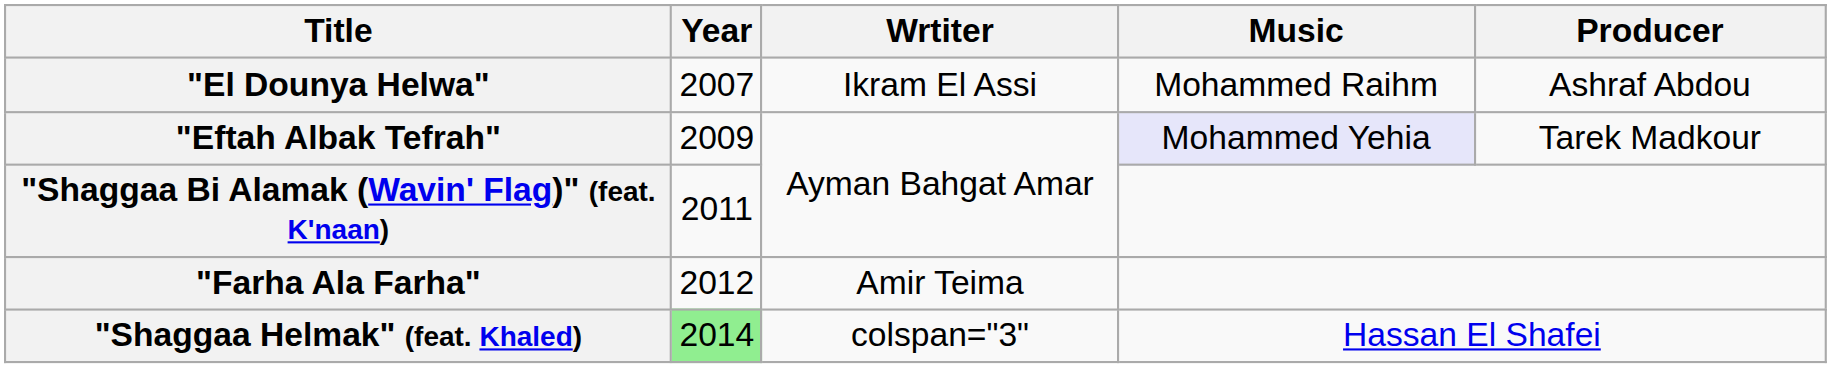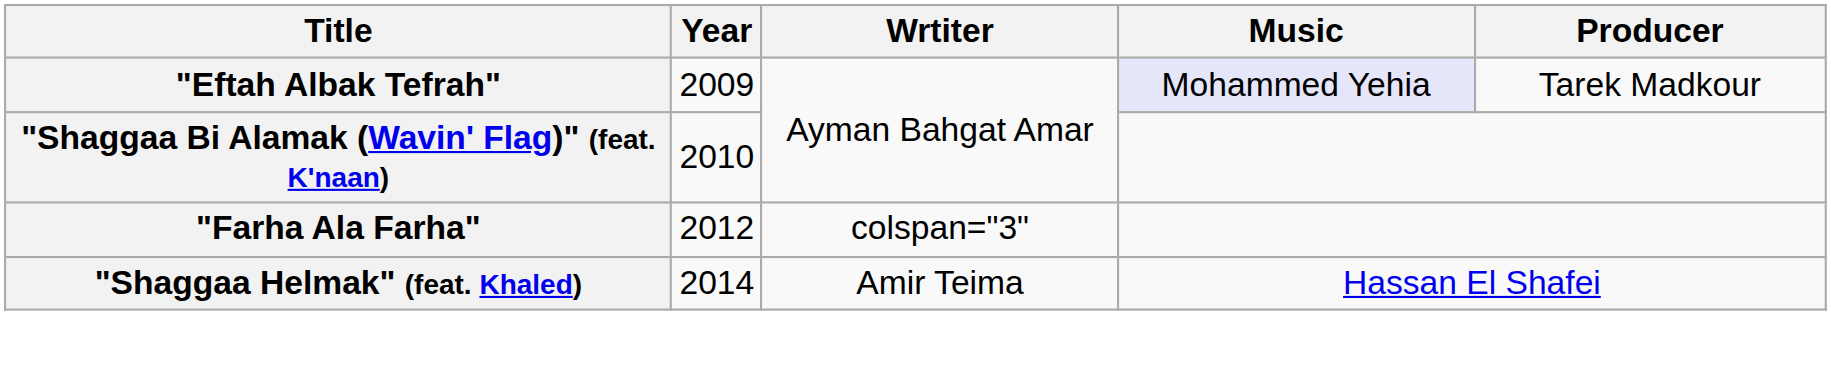- row: (338, 84)
(717, 209) 2011 -> (717, 156) 2010
(940, 282) Amir Teima -> (940, 228) colspan="3"
(717, 335) lightgreen background -> (717, 282) no background
(940, 335) colspan="3" -> (940, 282) Amir Teima
